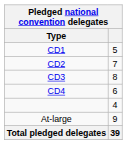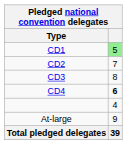(115, 50) no background -> (115, 50) lightgreen background
(115, 91) normal -> (115, 91) bold
